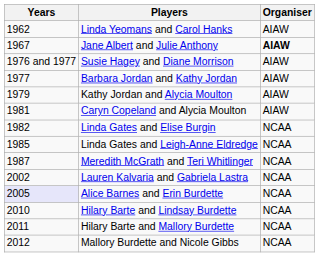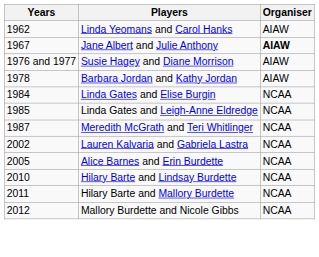(18, 78) 1977 -> (18, 78) 1978
- row: (157, 95)
- row: (164, 111)
(18, 128) 1982 -> (18, 95) 1984
(18, 194) lavender background -> (18, 161) no background
